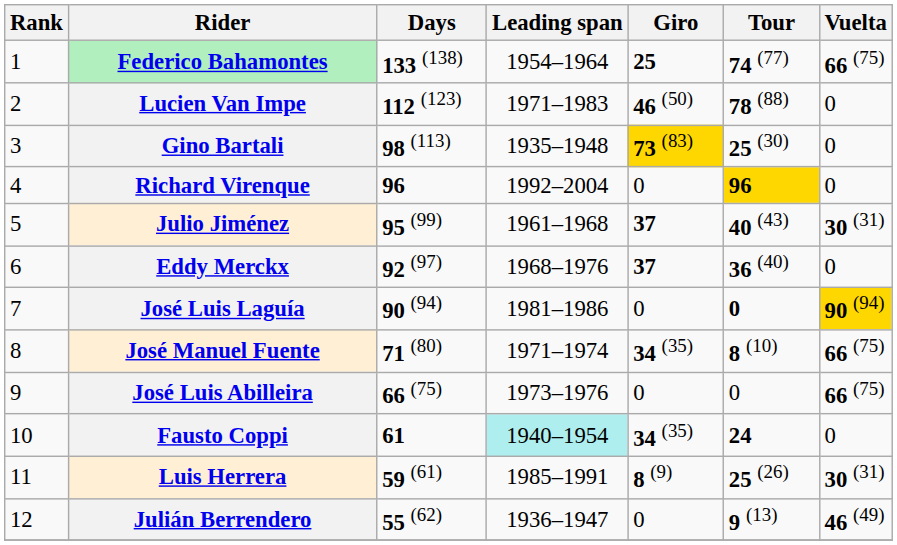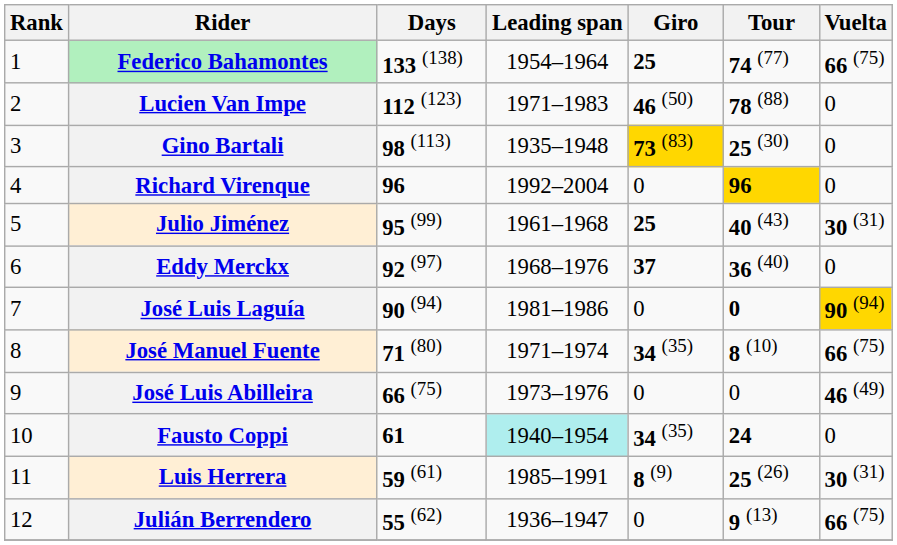(645, 224) 37 -> (645, 224) 25
(855, 392) 66 (75) -> (855, 392) 46 (49)
(855, 519) 46 (49) -> (855, 519) 66 (75)
